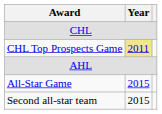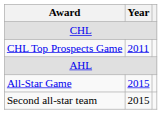(138, 48) khaki background -> (138, 48) no background
